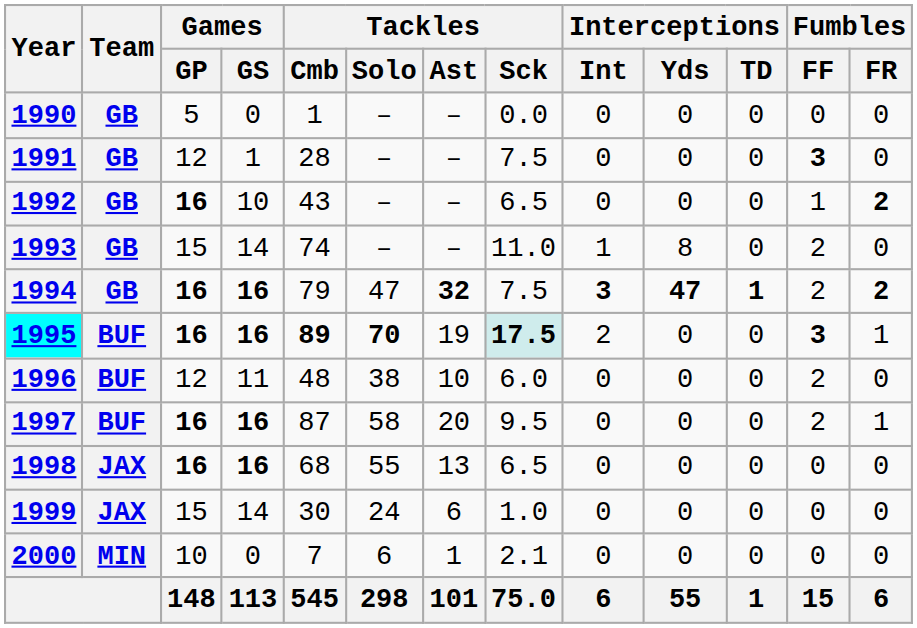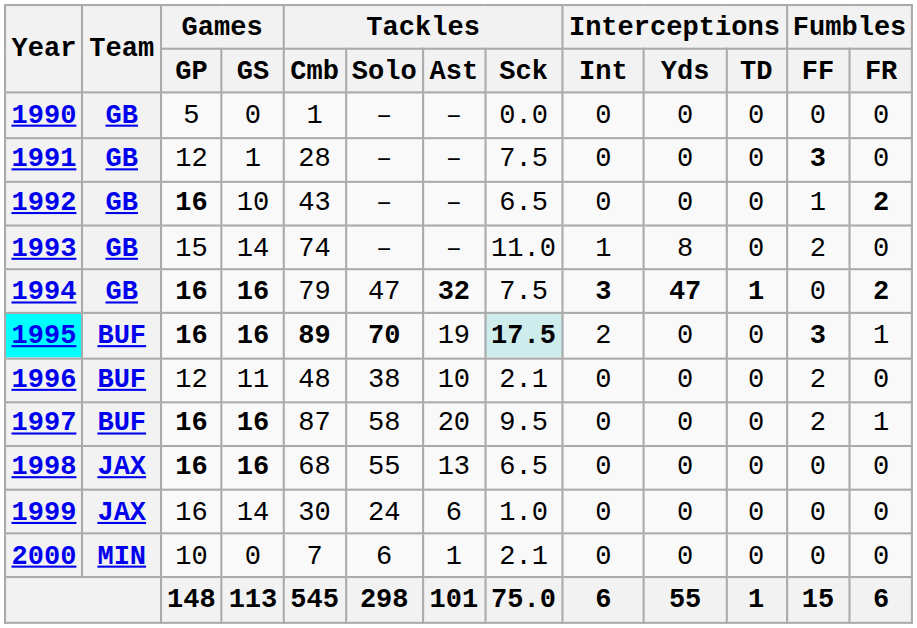(818, 291) 2 -> (818, 291) 0
(524, 380) 6.0 -> (524, 380) 2.1
(191, 512) 15 -> (191, 512) 16
